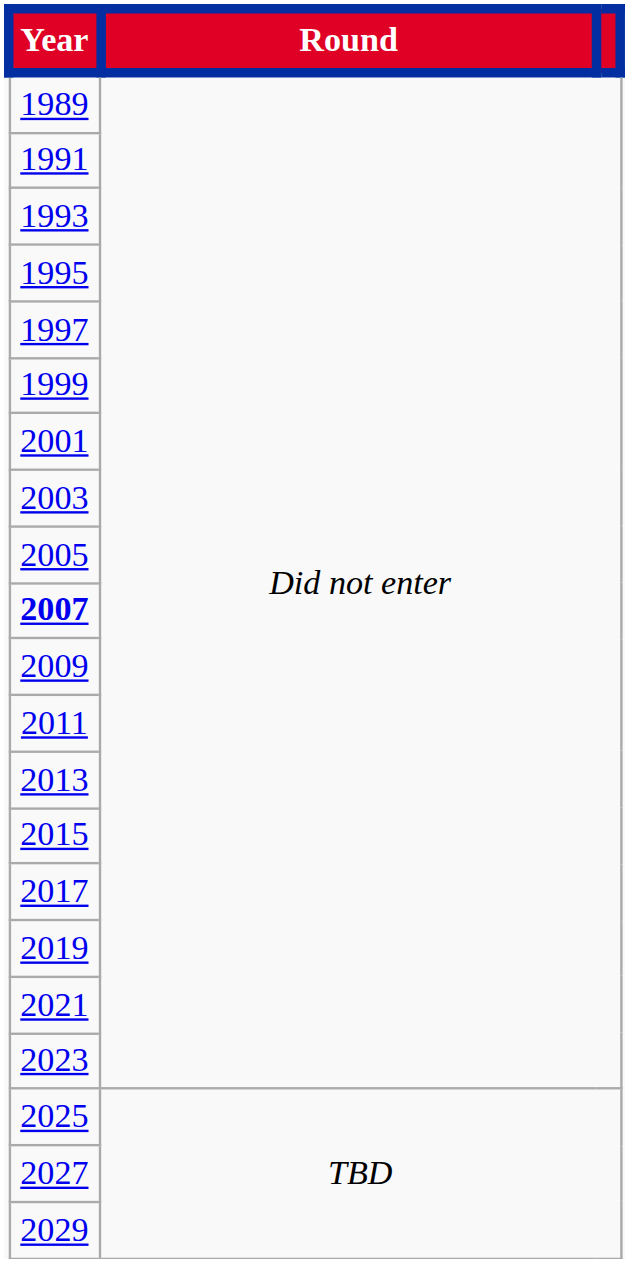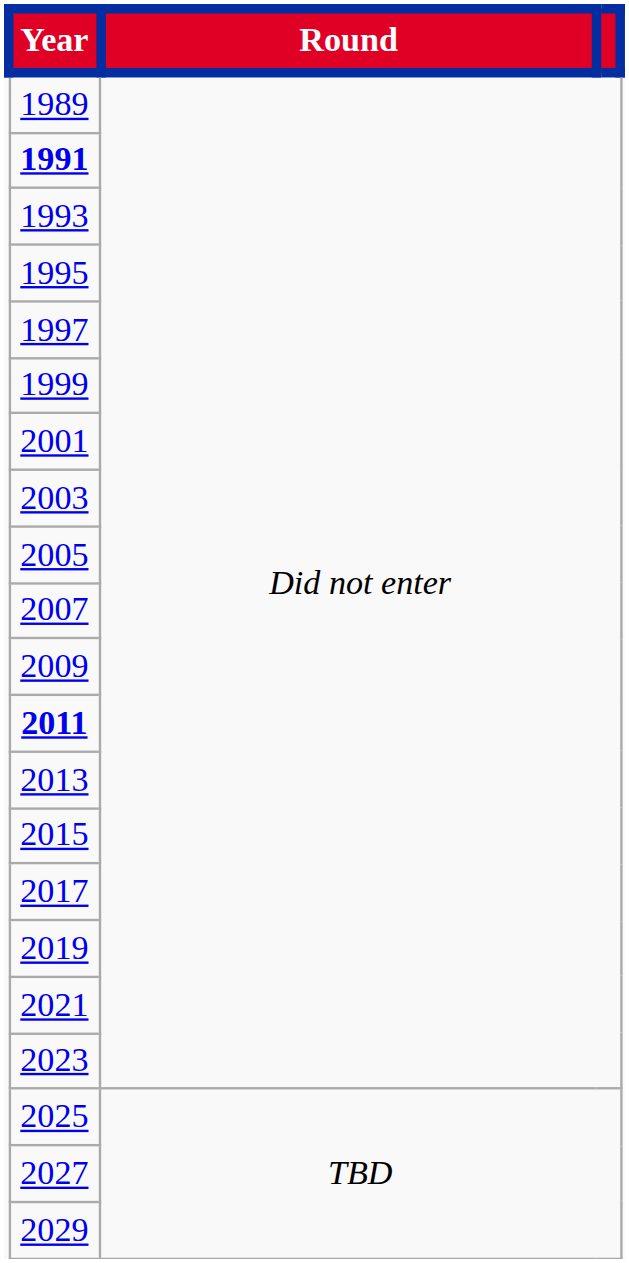(54, 159) normal -> (54, 159) bold
(54, 610) bold -> (54, 610) normal
(54, 722) normal -> (54, 722) bold
